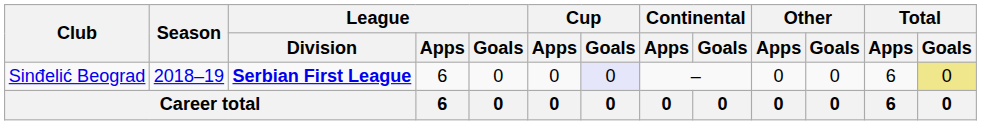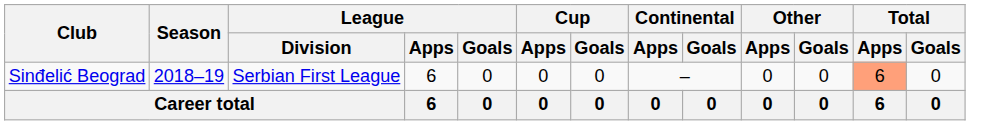(322, 76) bold -> (316, 76) normal
(610, 76) lavender background -> (599, 76) no background
(891, 76) no background -> (880, 76) lightsalmon background
(947, 76) khaki background -> (936, 76) no background
